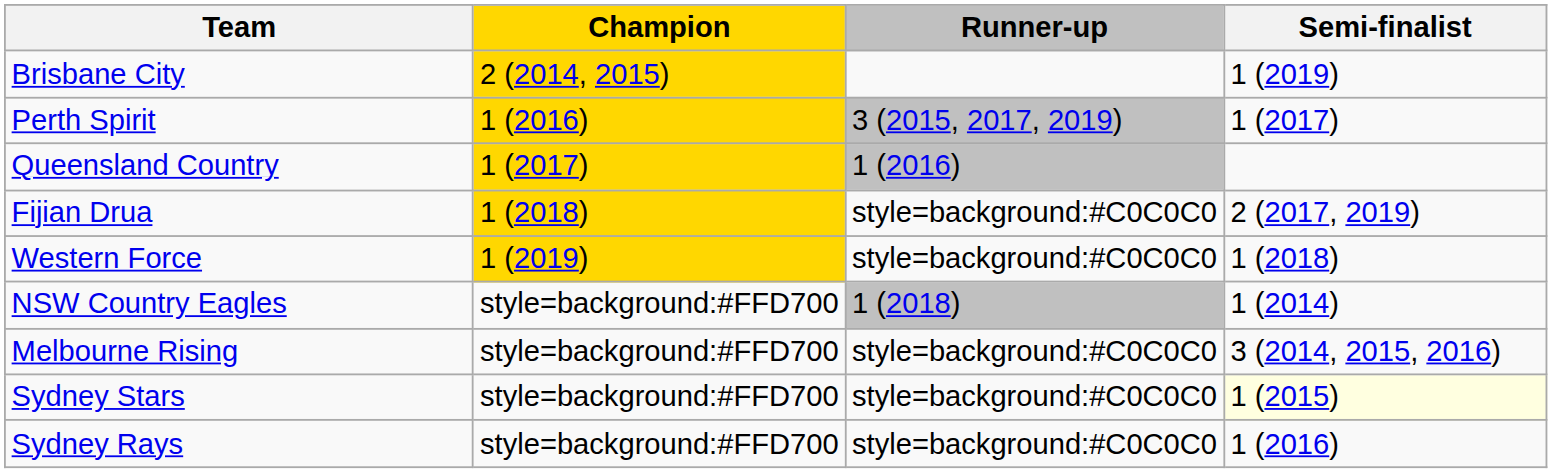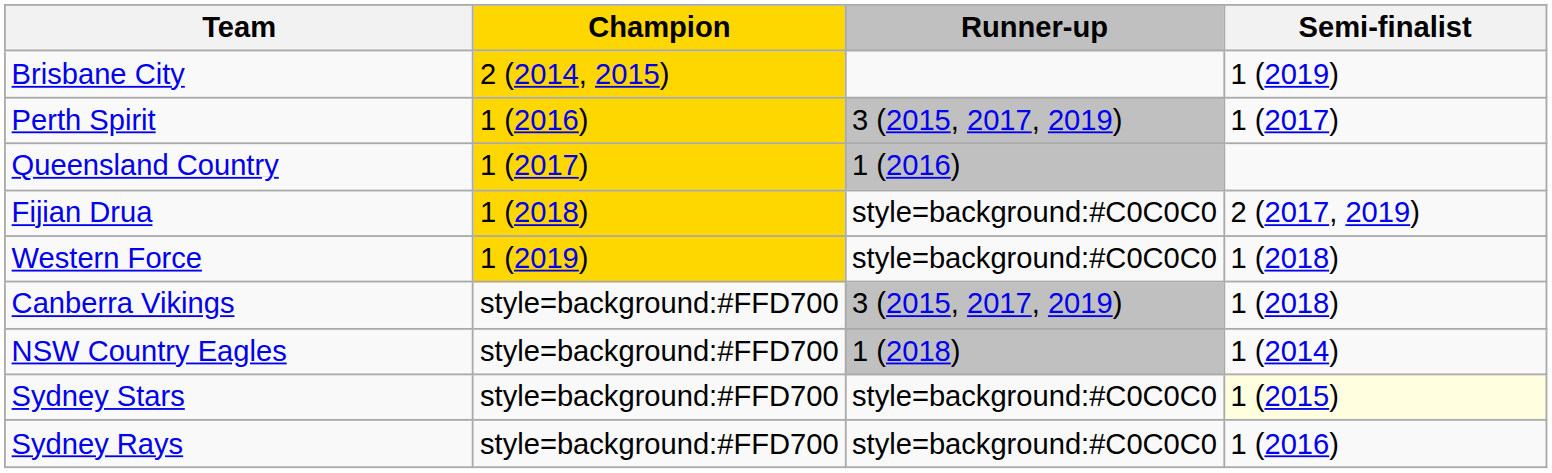+ row: (123, 304)
- row: (125, 350)
